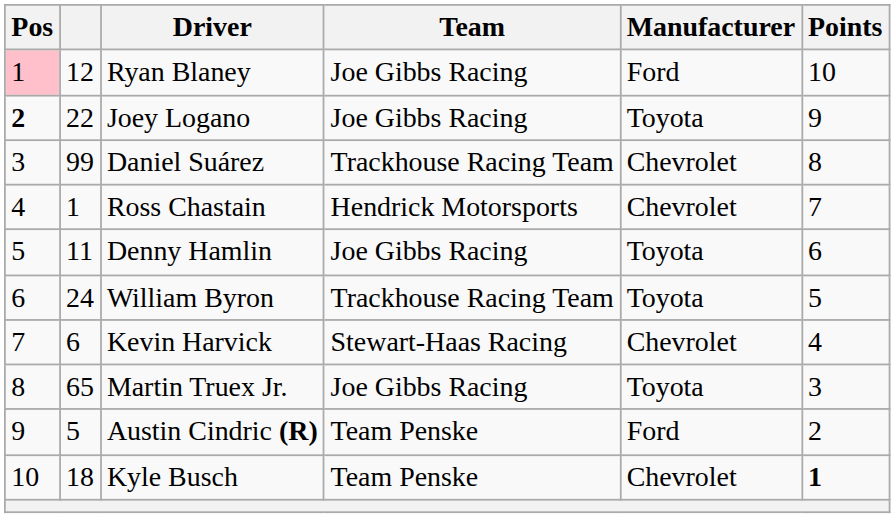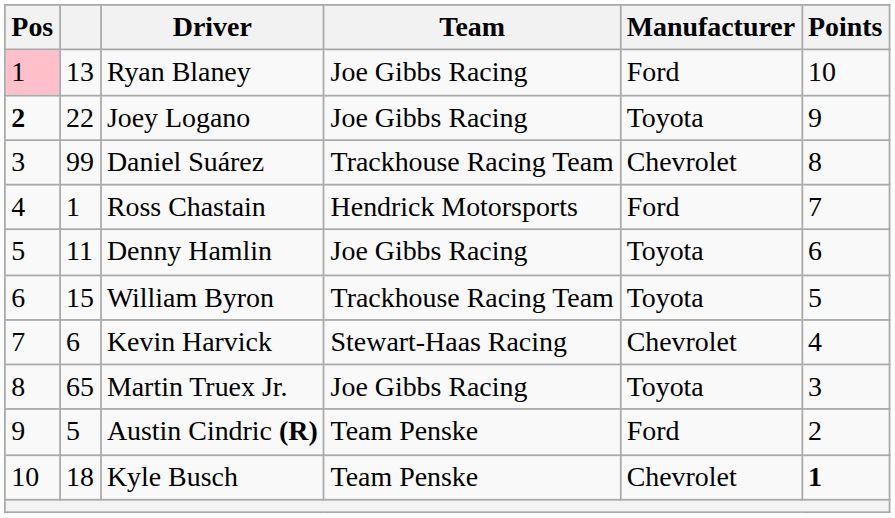(80, 71) 12 -> (80, 71) 13
(682, 206) Chevrolet -> (653, 206) Ford
(80, 296) 24 -> (80, 296) 15
